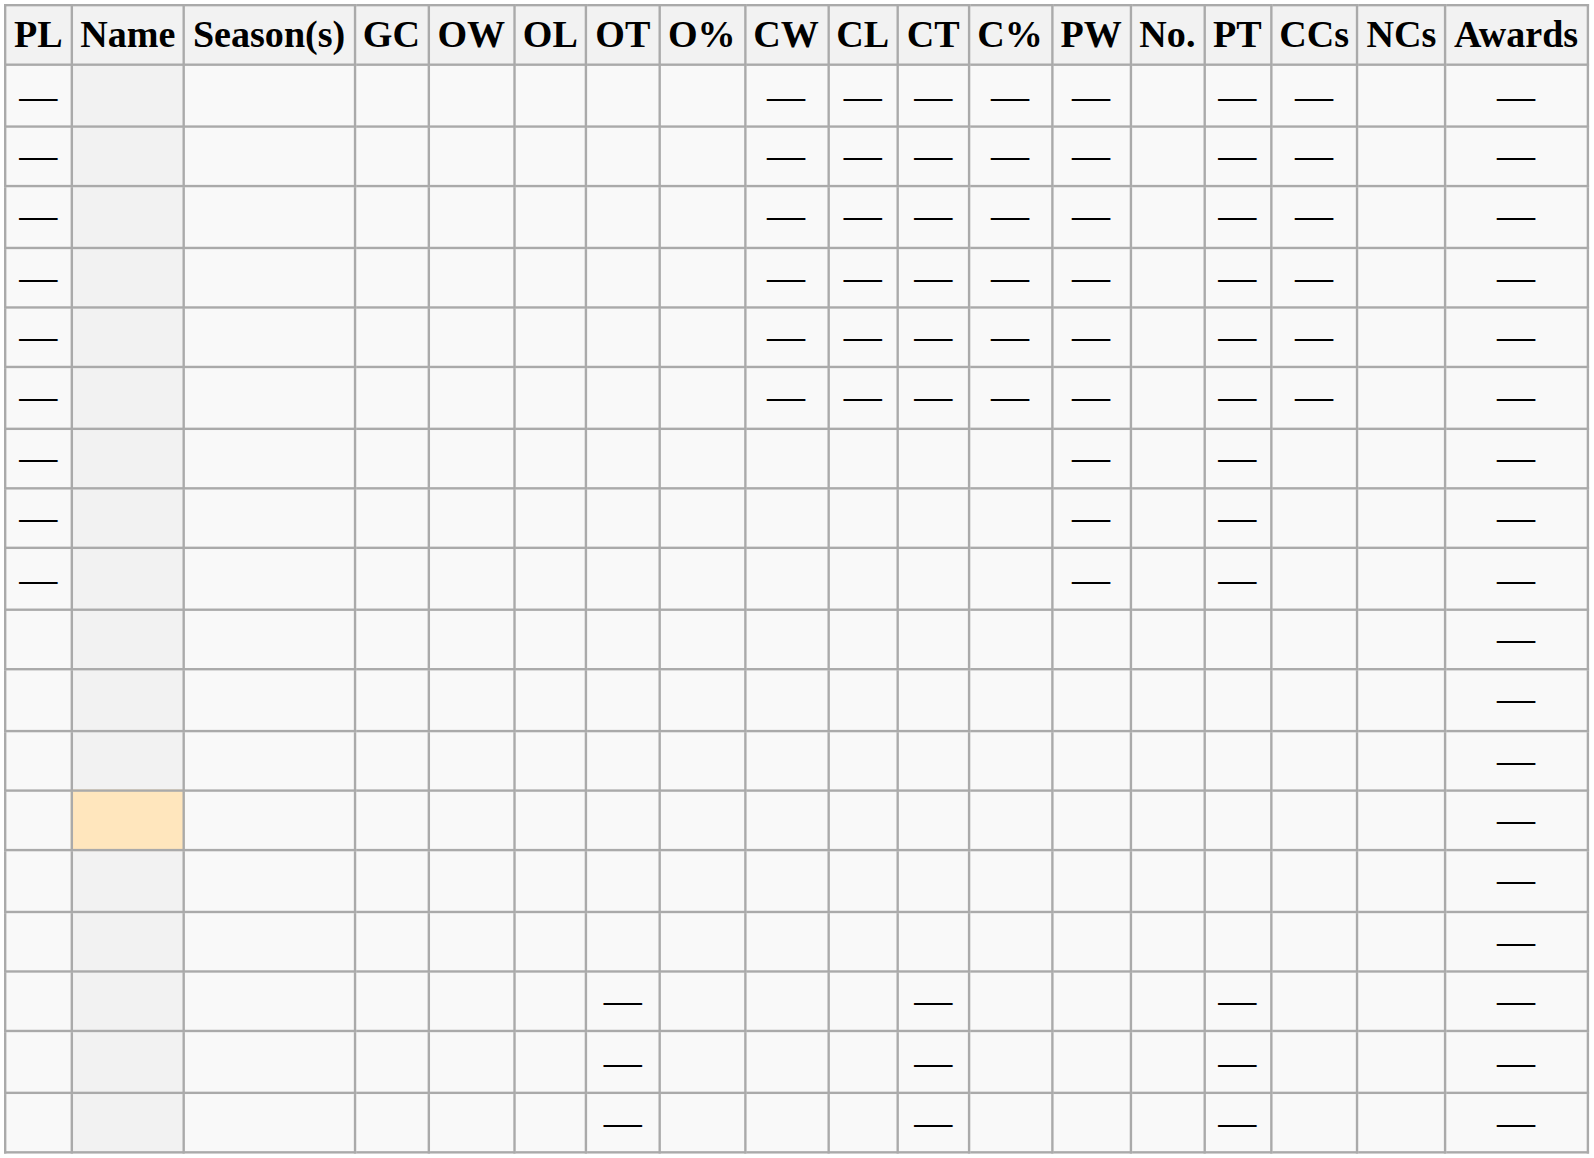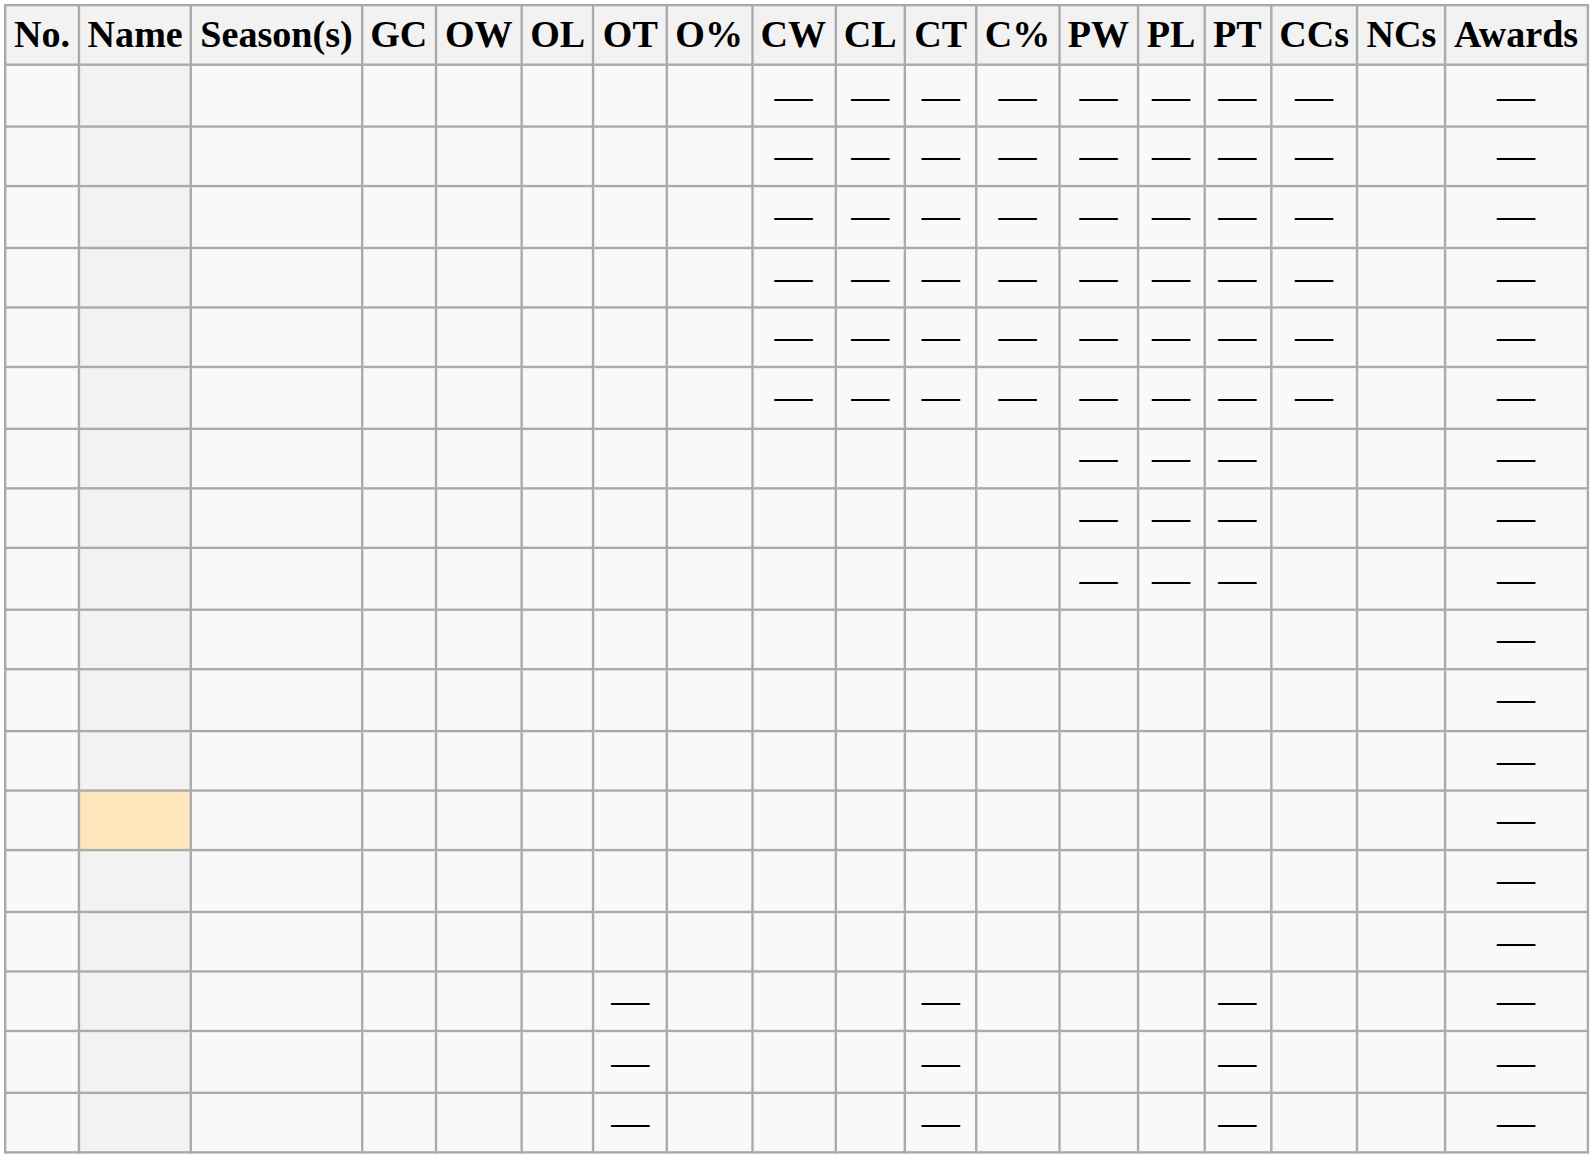columns swapped: (1167, 34) <-> (38, 34)
